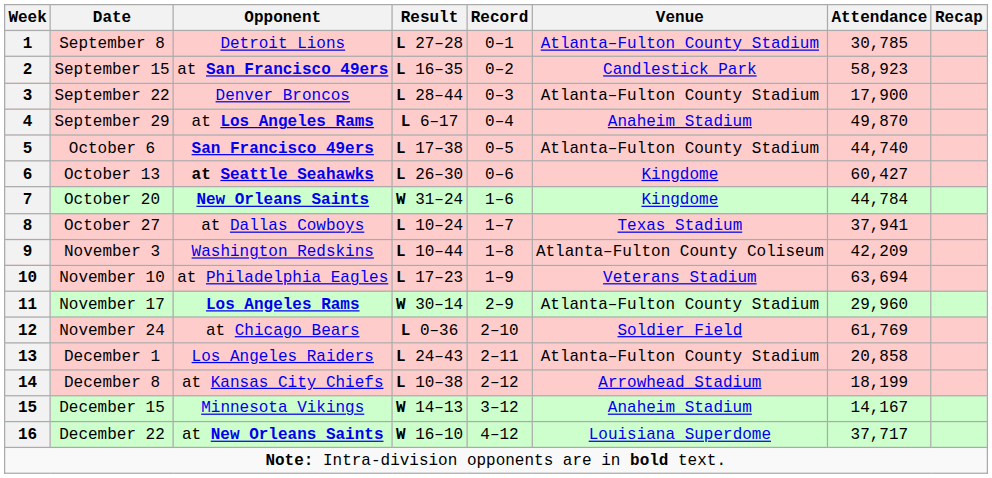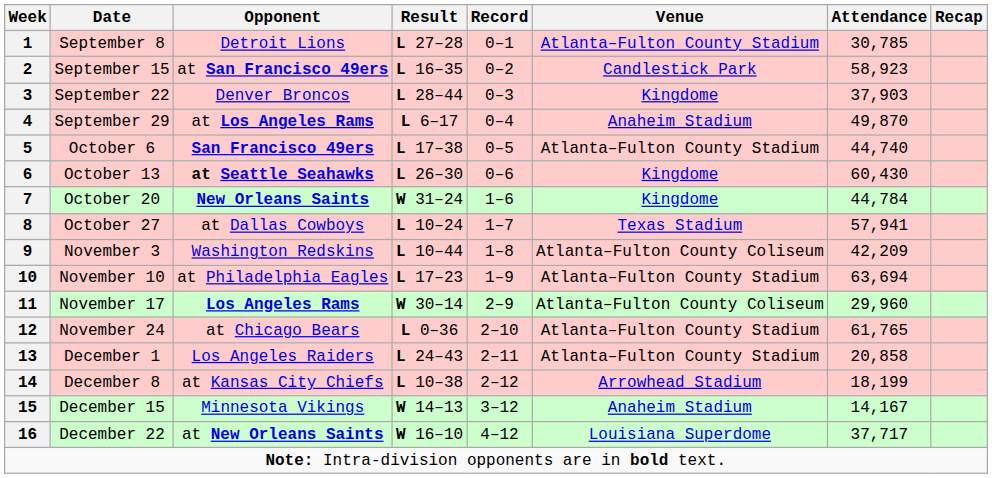(680, 96) Atlanta–Fulton County Stadium -> (680, 96) Kingdome
(879, 96) 17,900 -> (879, 96) 37,903
(879, 174) 60,427 -> (879, 174) 60,430
(879, 226) 37,941 -> (879, 226) 57,941
(680, 278) Veterans Stadium -> (680, 278) Atlanta–Fulton County Stadium
(680, 304) Atlanta–Fulton County Stadium -> (680, 304) Atlanta–Fulton County Coliseum
(680, 330) Soldier Field -> (680, 330) Atlanta–Fulton County Stadium
(879, 330) 61,769 -> (879, 330) 61,765
